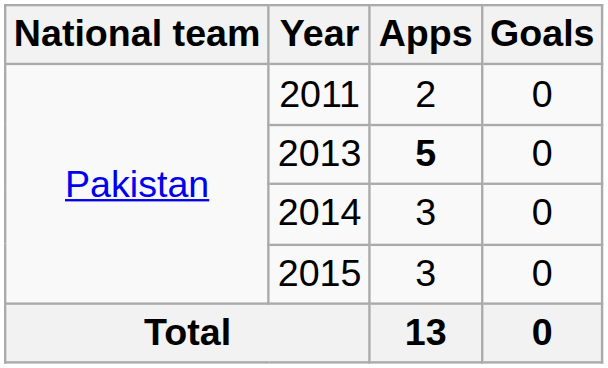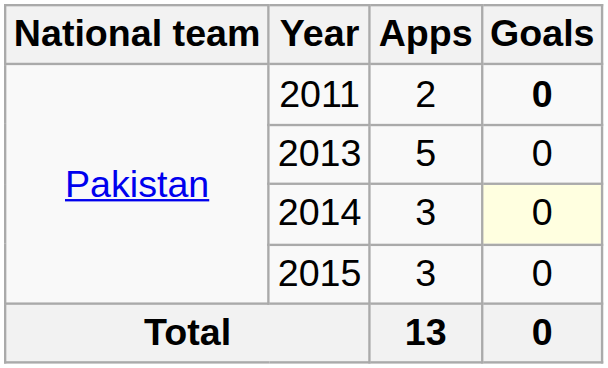(542, 93) normal -> (542, 93) bold
(426, 153) bold -> (426, 153) normal
(542, 213) no background -> (542, 213) lightyellow background
